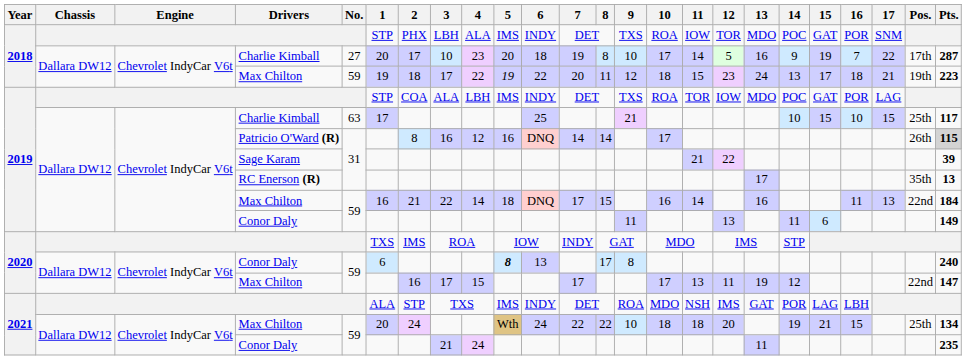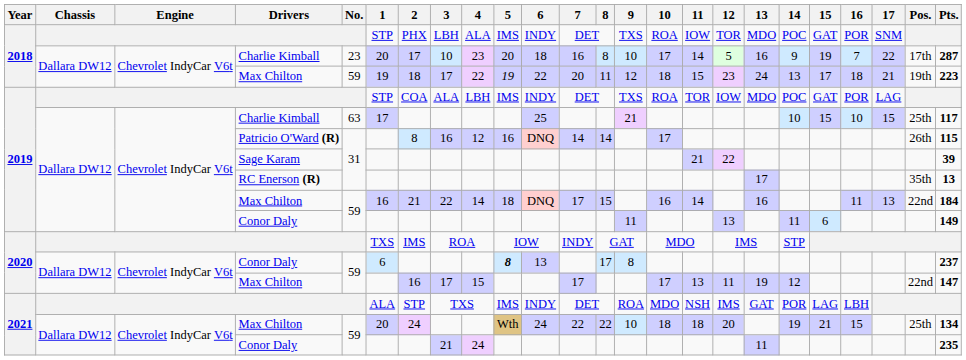(354, 55) 27 -> (354, 55) 23
(578, 55) 19 -> (578, 55) 16
(949, 138) lightgrey background -> (949, 138) no background
(949, 262) 240 -> (949, 262) 237
